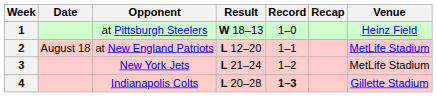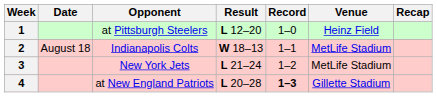columns swapped: (389, 13) <-> (328, 13)
(241, 30) W 18–13 -> (241, 30) L 12–20
(155, 48) at New England Patriots -> (155, 48) Indianapolis Colts
(241, 48) L 12–20 -> (241, 48) W 18–13
(155, 83) Indianapolis Colts -> (155, 83) at New England Patriots
